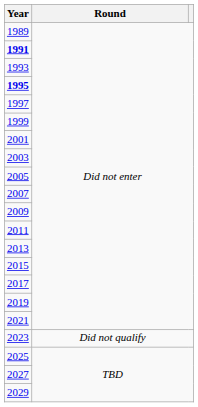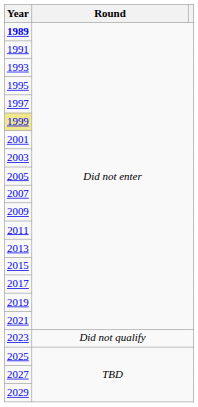(18, 31) normal -> (18, 31) bold
(18, 50) bold -> (18, 50) normal
(18, 86) bold -> (18, 86) normal
(18, 122) no background -> (18, 122) khaki background
